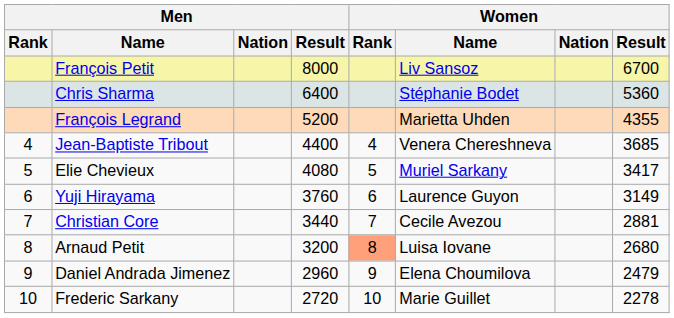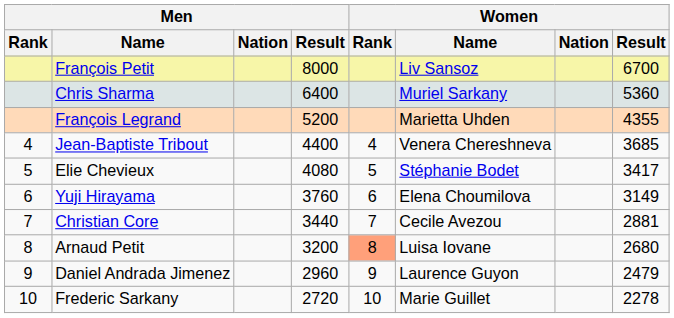(459, 94) Stéphanie Bodet -> (453, 94) Muriel Sarkany
(453, 171) Muriel Sarkany -> (459, 171) Stéphanie Bodet
(459, 196) Laurence Guyon -> (465, 196) Elena Choumilova
(465, 273) Elena Choumilova -> (459, 273) Laurence Guyon
